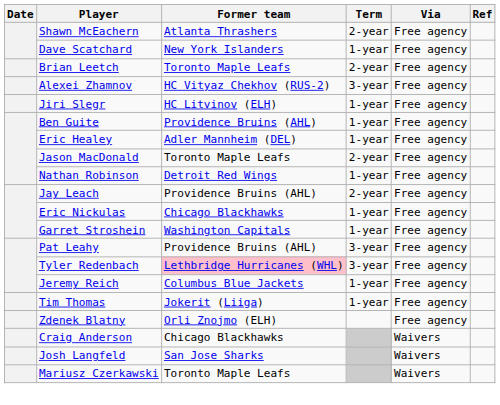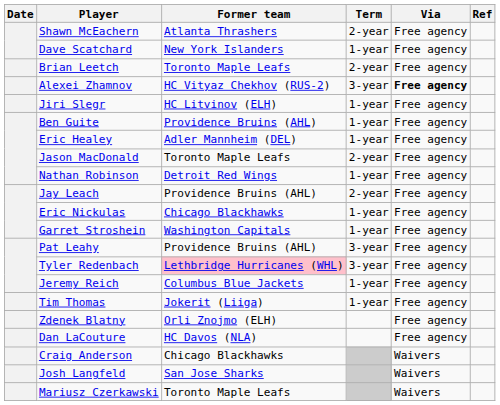(431, 85) normal -> (431, 85) bold
+ row: (82, 338)
